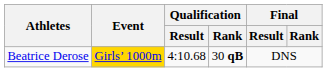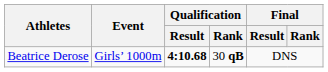(128, 57) gold background -> (128, 57) no background
(187, 57) normal -> (187, 57) bold
